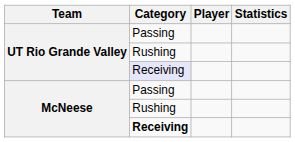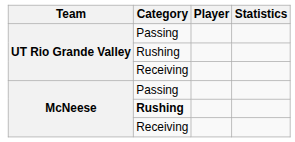(158, 71) lavender background -> (162, 71) no background
(154, 108) normal -> (160, 108) bold
(160, 127) bold -> (162, 127) normal
